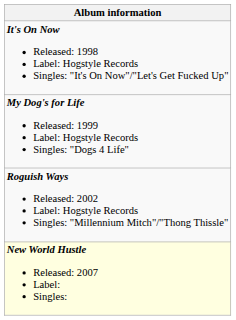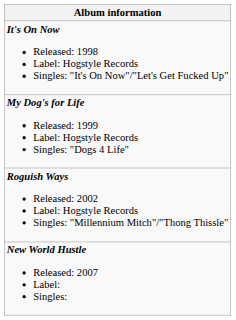(118, 273) lightyellow background -> (118, 273) no background
